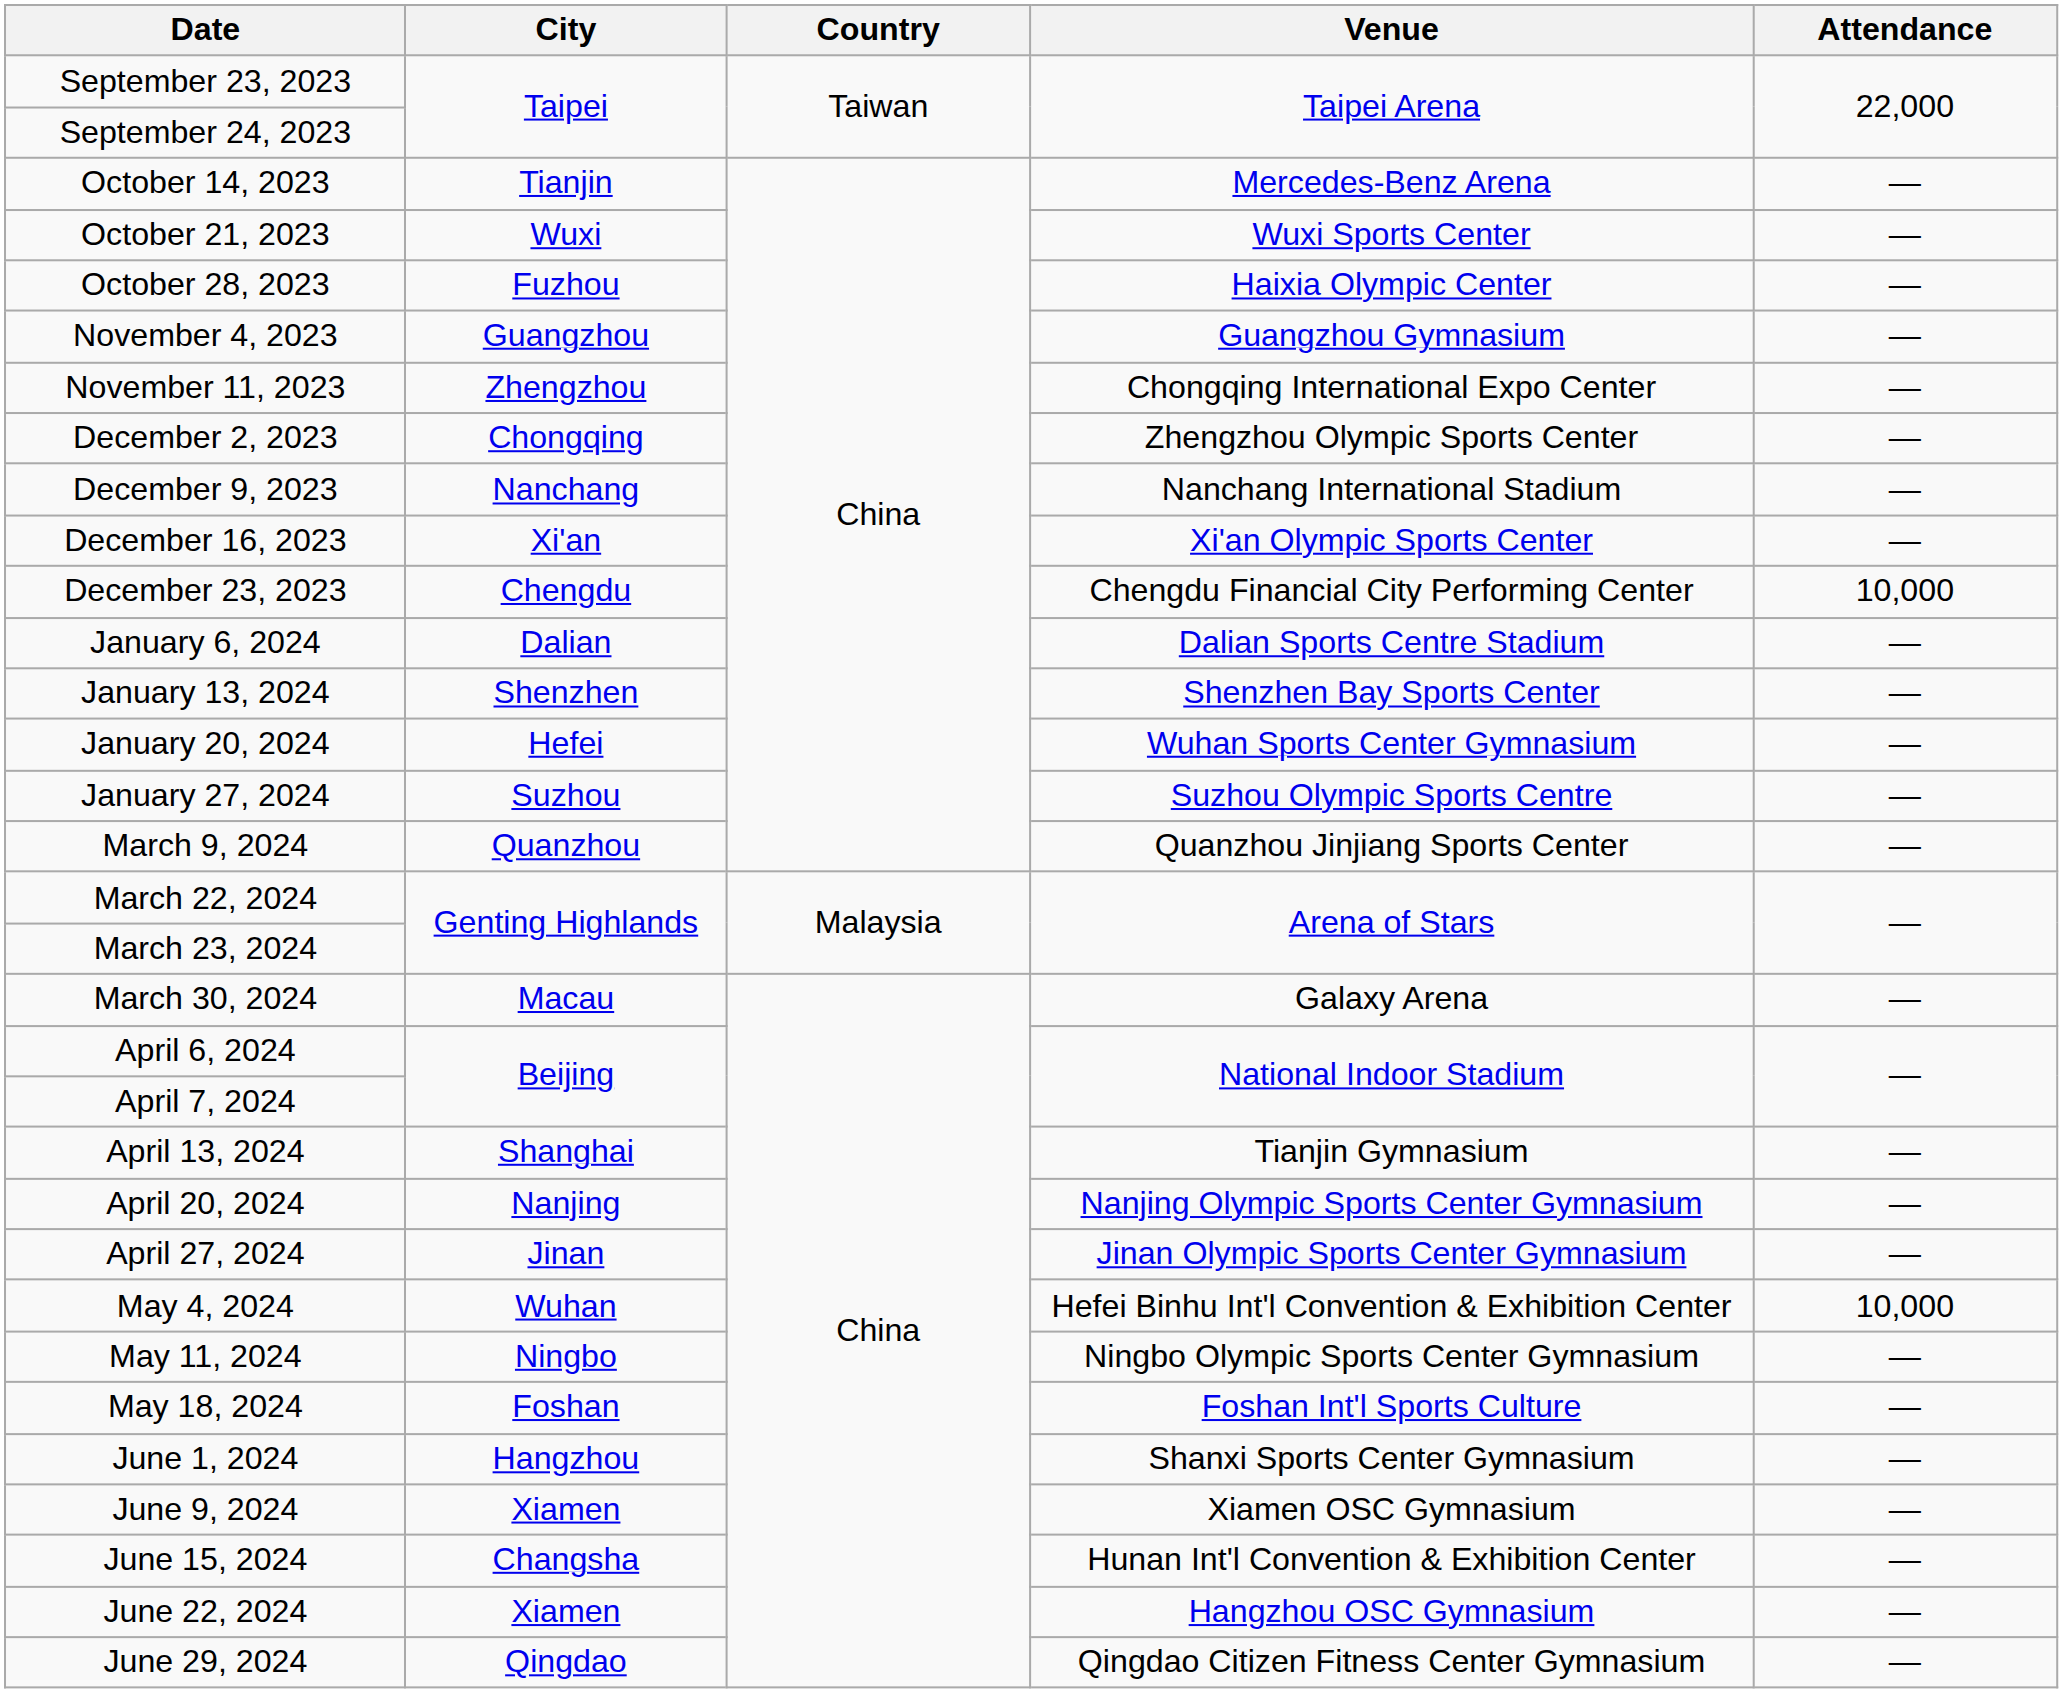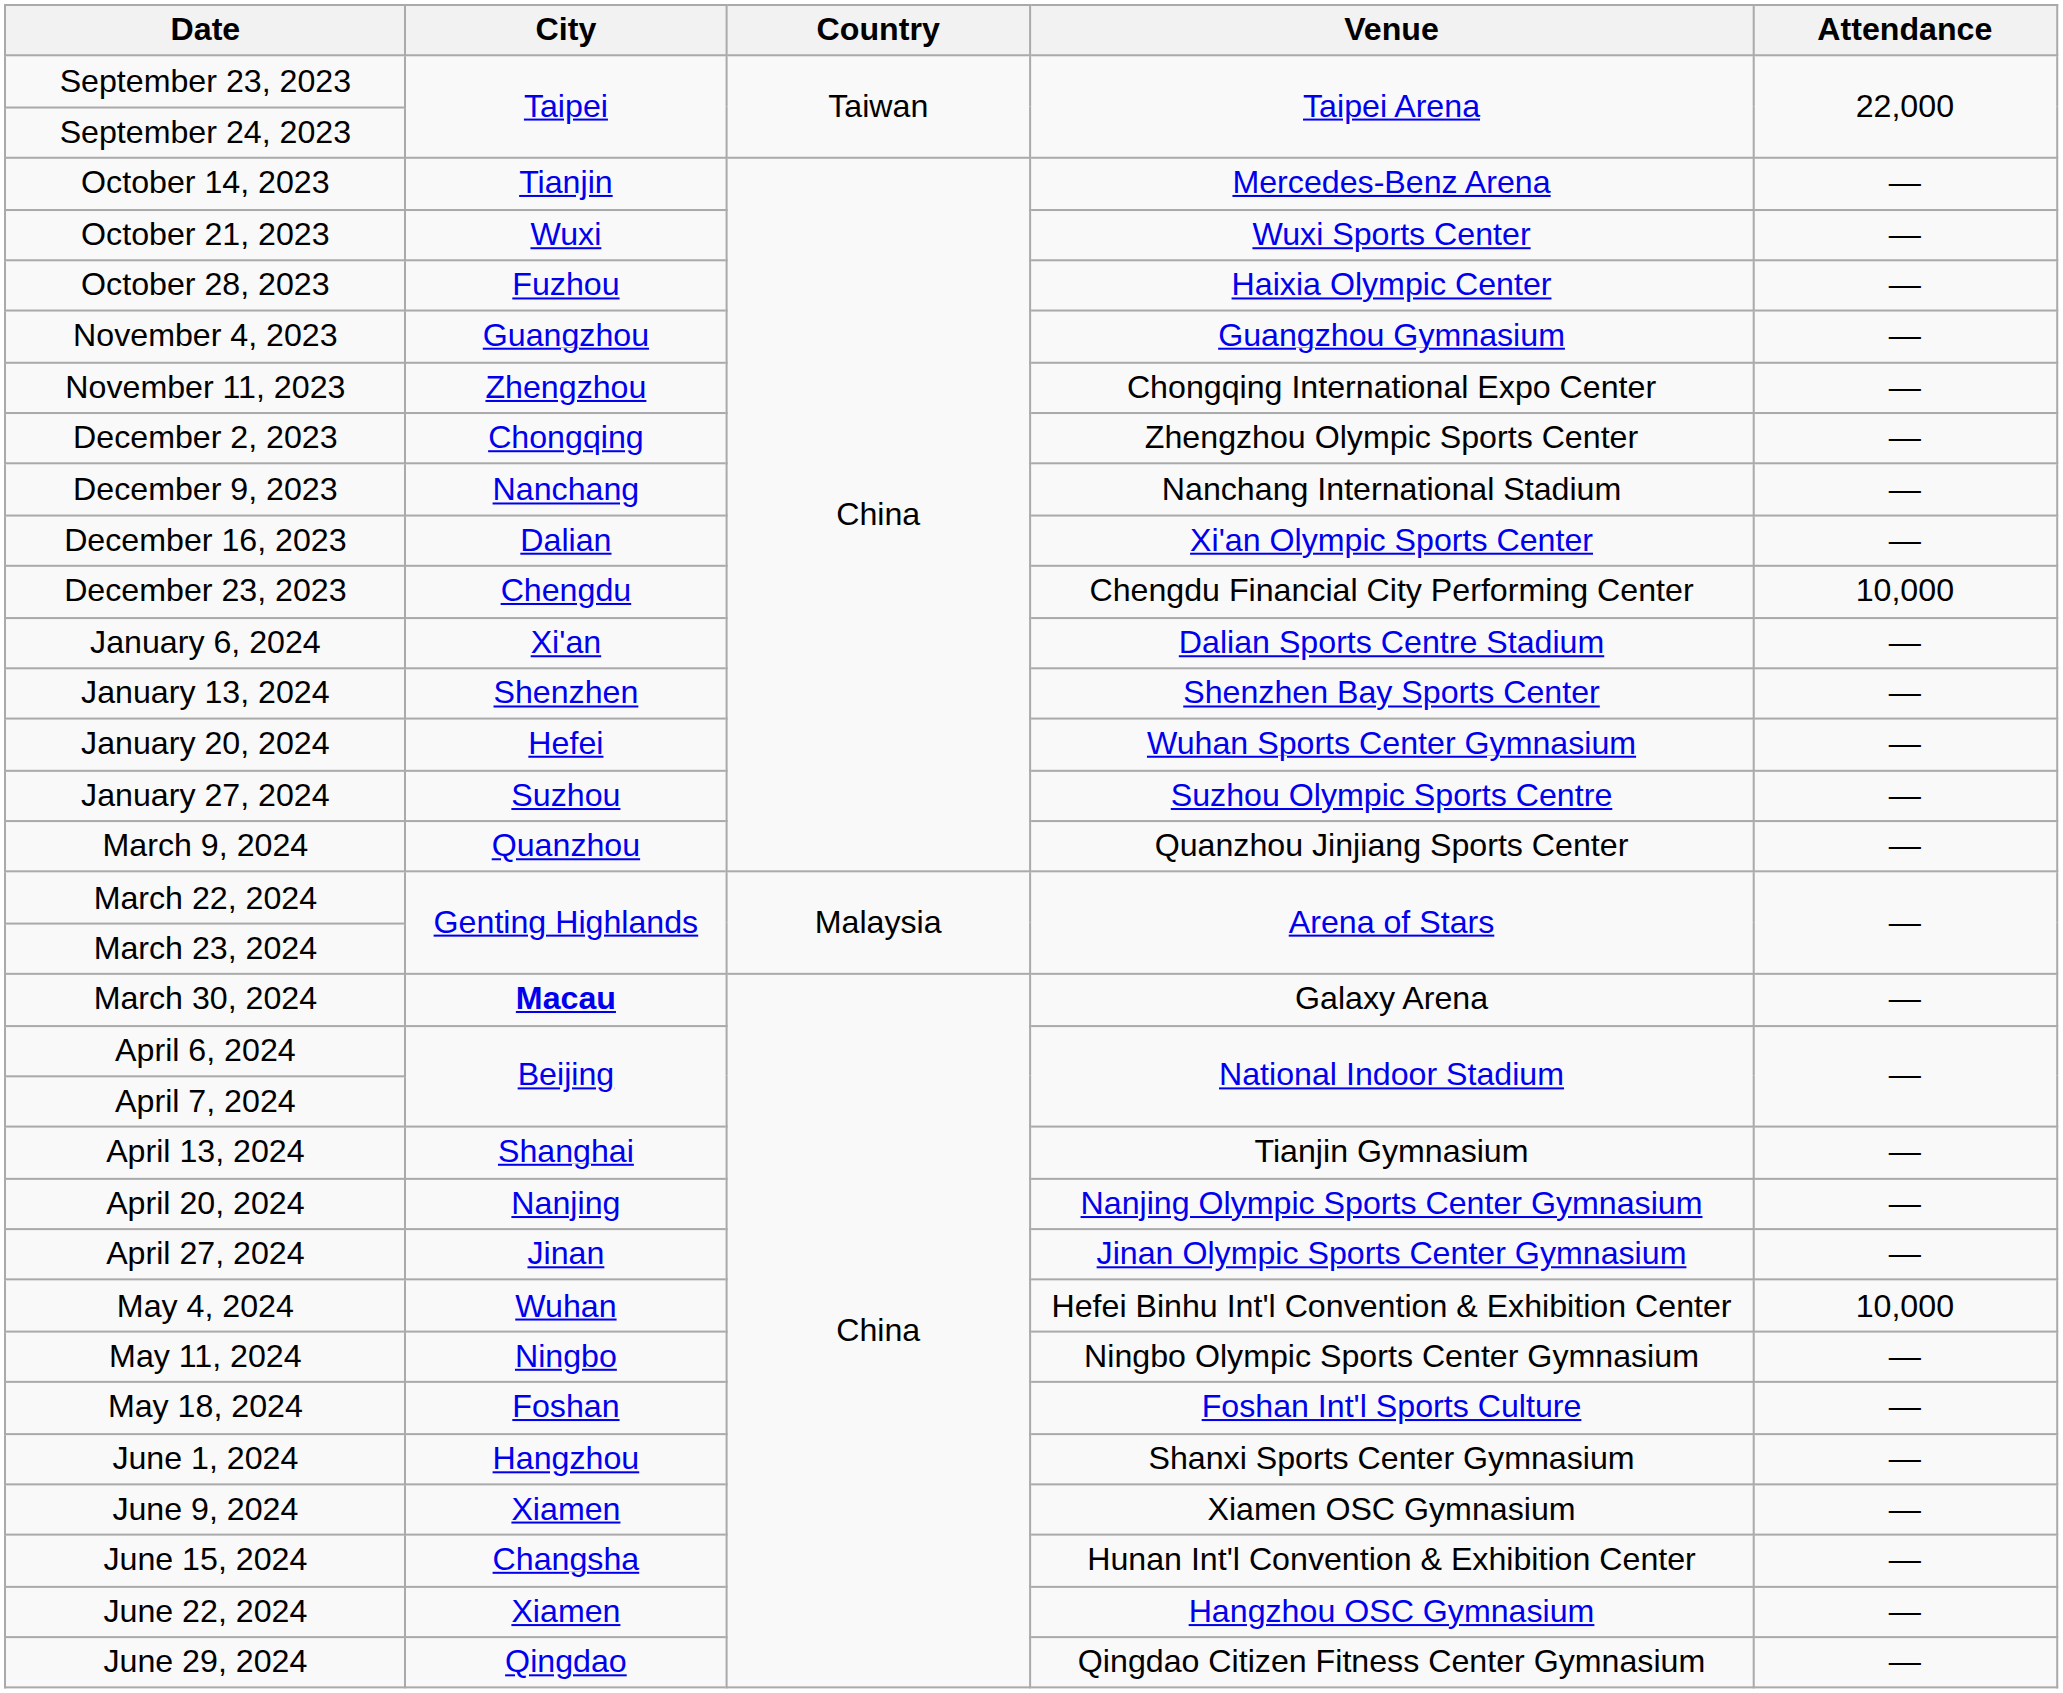(566, 540) Xi'an -> (566, 540) Dalian
(566, 642) Dalian -> (566, 642) Xi'an
(566, 999) normal -> (566, 999) bold
